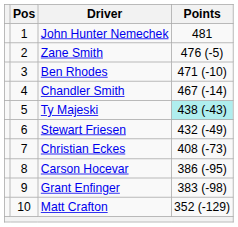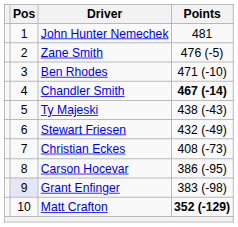(202, 91) normal -> (202, 91) bold
(202, 110) paleturquoise background -> (202, 110) no background
(24, 187) no background -> (24, 187) lavender background
(202, 207) normal -> (202, 207) bold
